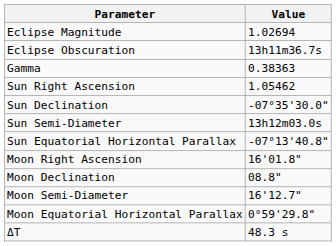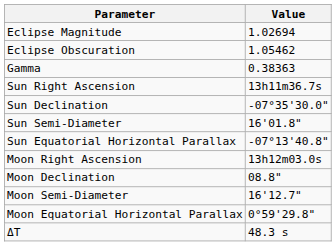(285, 50) 13h11m36.7s -> (272, 50) 1.05462
(272, 86) 1.05462 -> (285, 86) 13h11m36.7s
(285, 123) 13h12m03.0s -> (275, 123) 16'01.8"
(275, 159) 16'01.8" -> (285, 159) 13h12m03.0s
